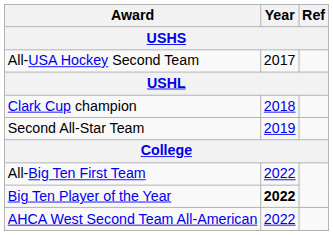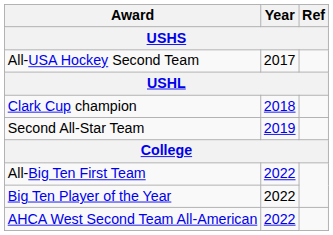(280, 196) bold -> (280, 196) normal
